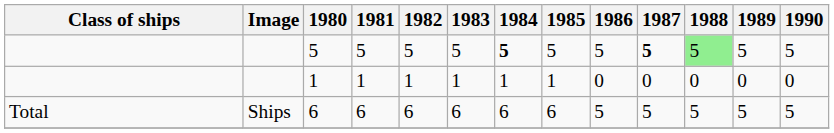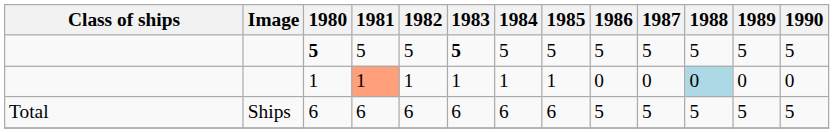(313, 50) normal -> (313, 50) bold
(456, 50) normal -> (456, 50) bold
(504, 50) bold -> (504, 50) normal
(647, 50) bold -> (647, 50) normal
(694, 50) lightgreen background -> (694, 50) no background
(361, 81) no background -> (361, 81) lightsalmon background
(694, 81) no background -> (694, 81) lightblue background
